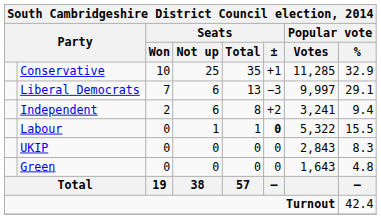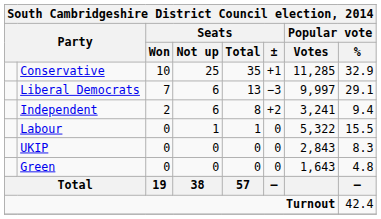(278, 128) bold -> (278, 128) normal
